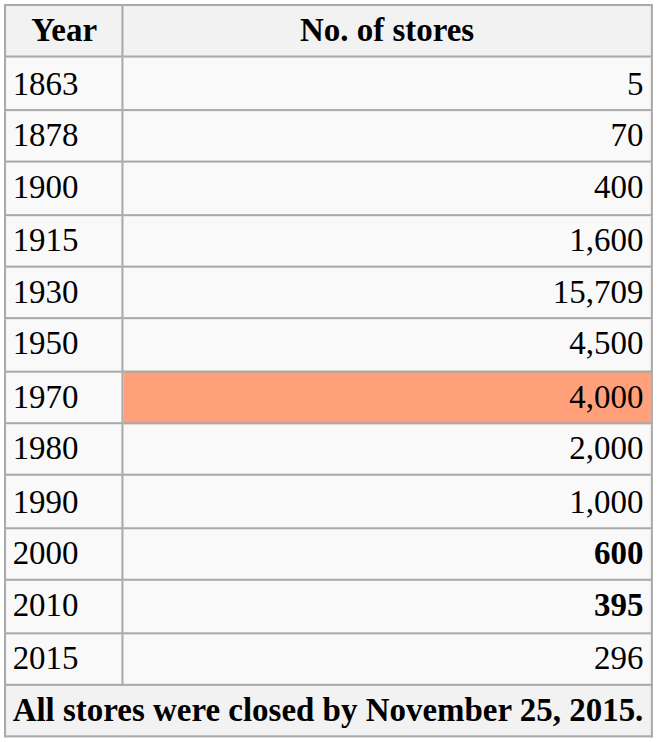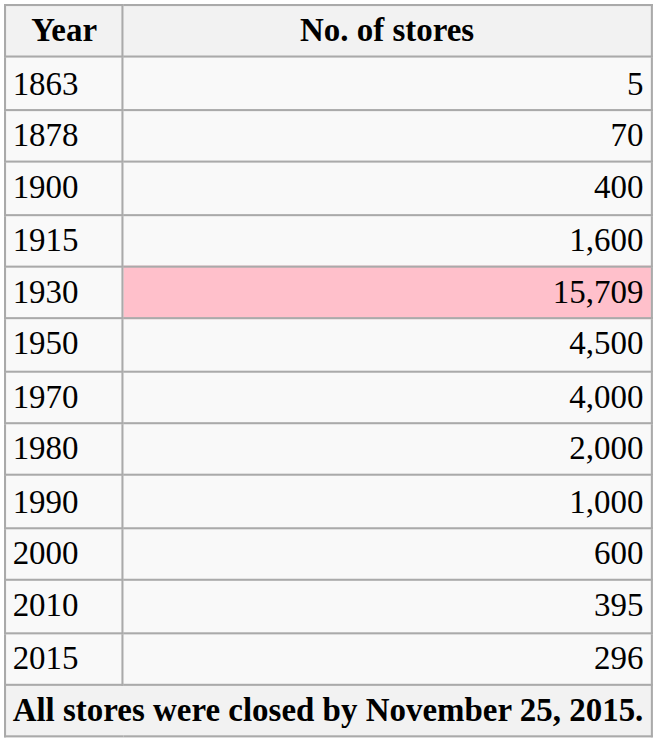(598, 291) no background -> (598, 291) pink background
(606, 396) lightsalmon background -> (606, 396) no background
(619, 553) bold -> (619, 553) normal
(619, 605) bold -> (619, 605) normal
